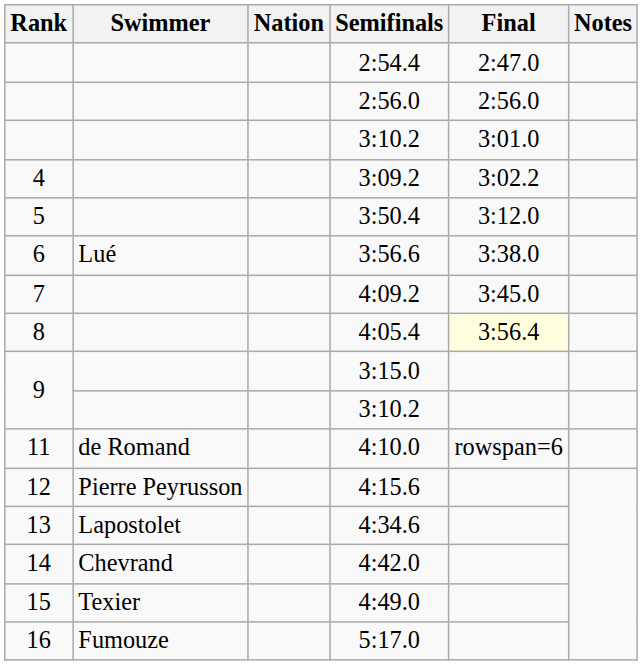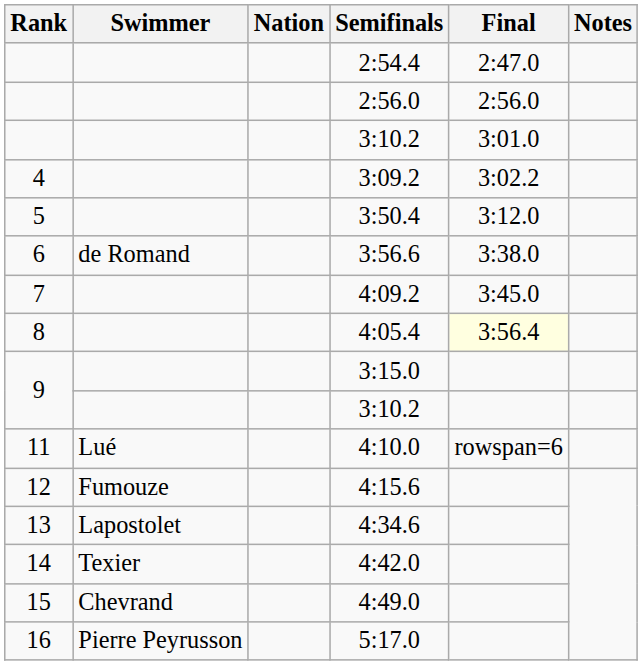(97, 255) Lué -> (134, 255) de Romand
(134, 448) de Romand -> (97, 448) Lué
(160, 486) Pierre Peyrusson -> (124, 486) Fumouze
(126, 563) Chevrand -> (109, 563) Texier
(109, 602) Texier -> (126, 602) Chevrand
(124, 640) Fumouze -> (160, 640) Pierre Peyrusson
